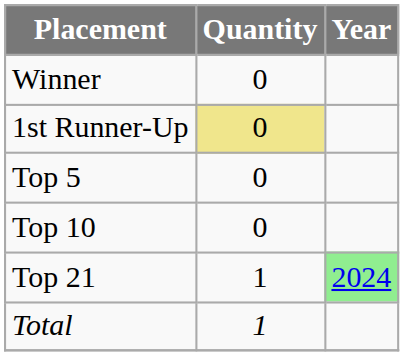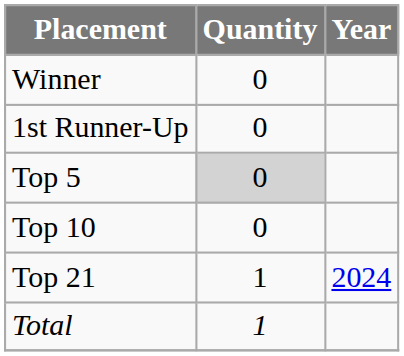(260, 128) khaki background -> (260, 128) no background
(260, 177) no background -> (260, 177) lightgrey background
(361, 276) lightgreen background -> (361, 276) no background
